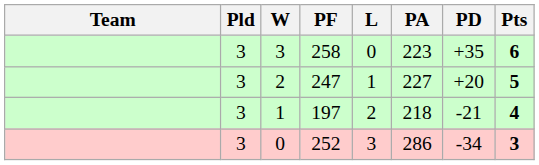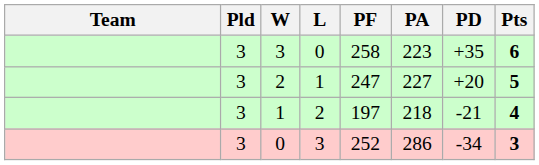columns swapped: (371, 19) <-> (326, 19)
